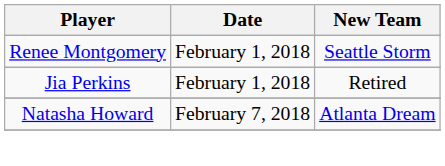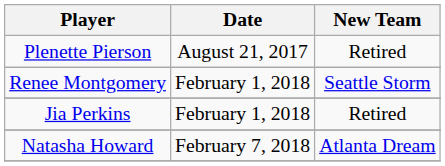+ row: (88, 51)
